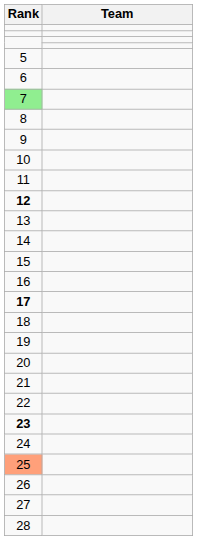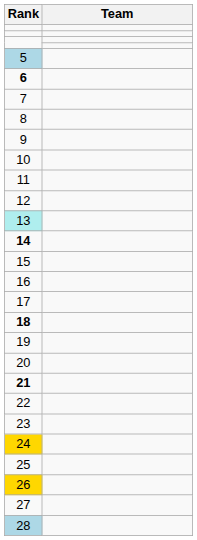(23, 58) no background -> (23, 58) lightblue background
(23, 78) normal -> (23, 78) bold
(23, 99) lightgreen background -> (23, 99) no background
(23, 200) bold -> (23, 200) normal
(23, 220) no background -> (23, 220) paleturquoise background
(23, 241) normal -> (23, 241) bold
(23, 302) bold -> (23, 302) normal
(23, 322) normal -> (23, 322) bold
(23, 383) normal -> (23, 383) bold
(23, 423) bold -> (23, 423) normal
(23, 444) no background -> (23, 444) gold background
(23, 464) lightsalmon background -> (23, 464) no background
(23, 484) no background -> (23, 484) gold background
(23, 525) no background -> (23, 525) lightblue background
